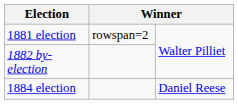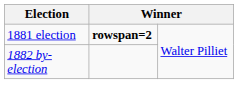(120, 34) normal -> (122, 34) bold
- row: (42, 88)
